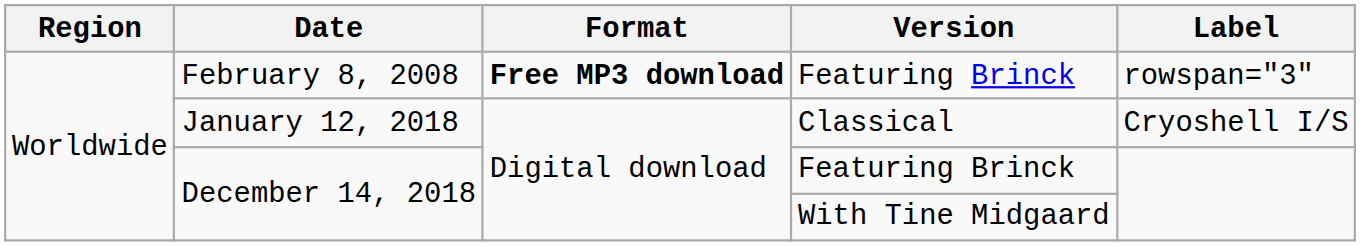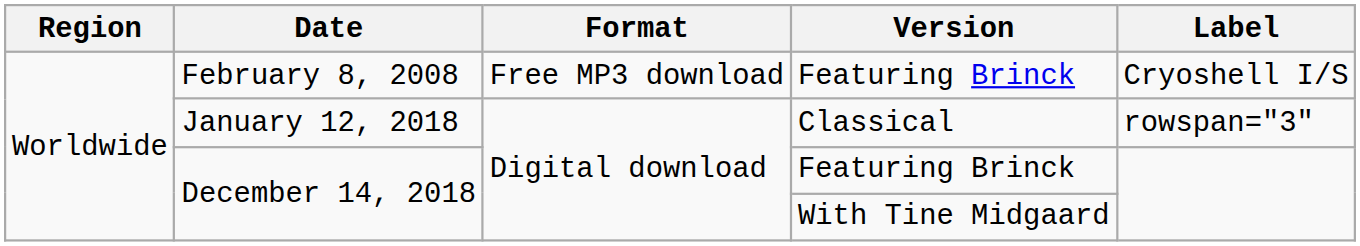(637, 76) bold -> (637, 76) normal
(1219, 76) rowspan="3" -> (1236, 76) Cryoshell I/S
(1236, 123) Cryoshell I/S -> (1219, 123) rowspan="3"
